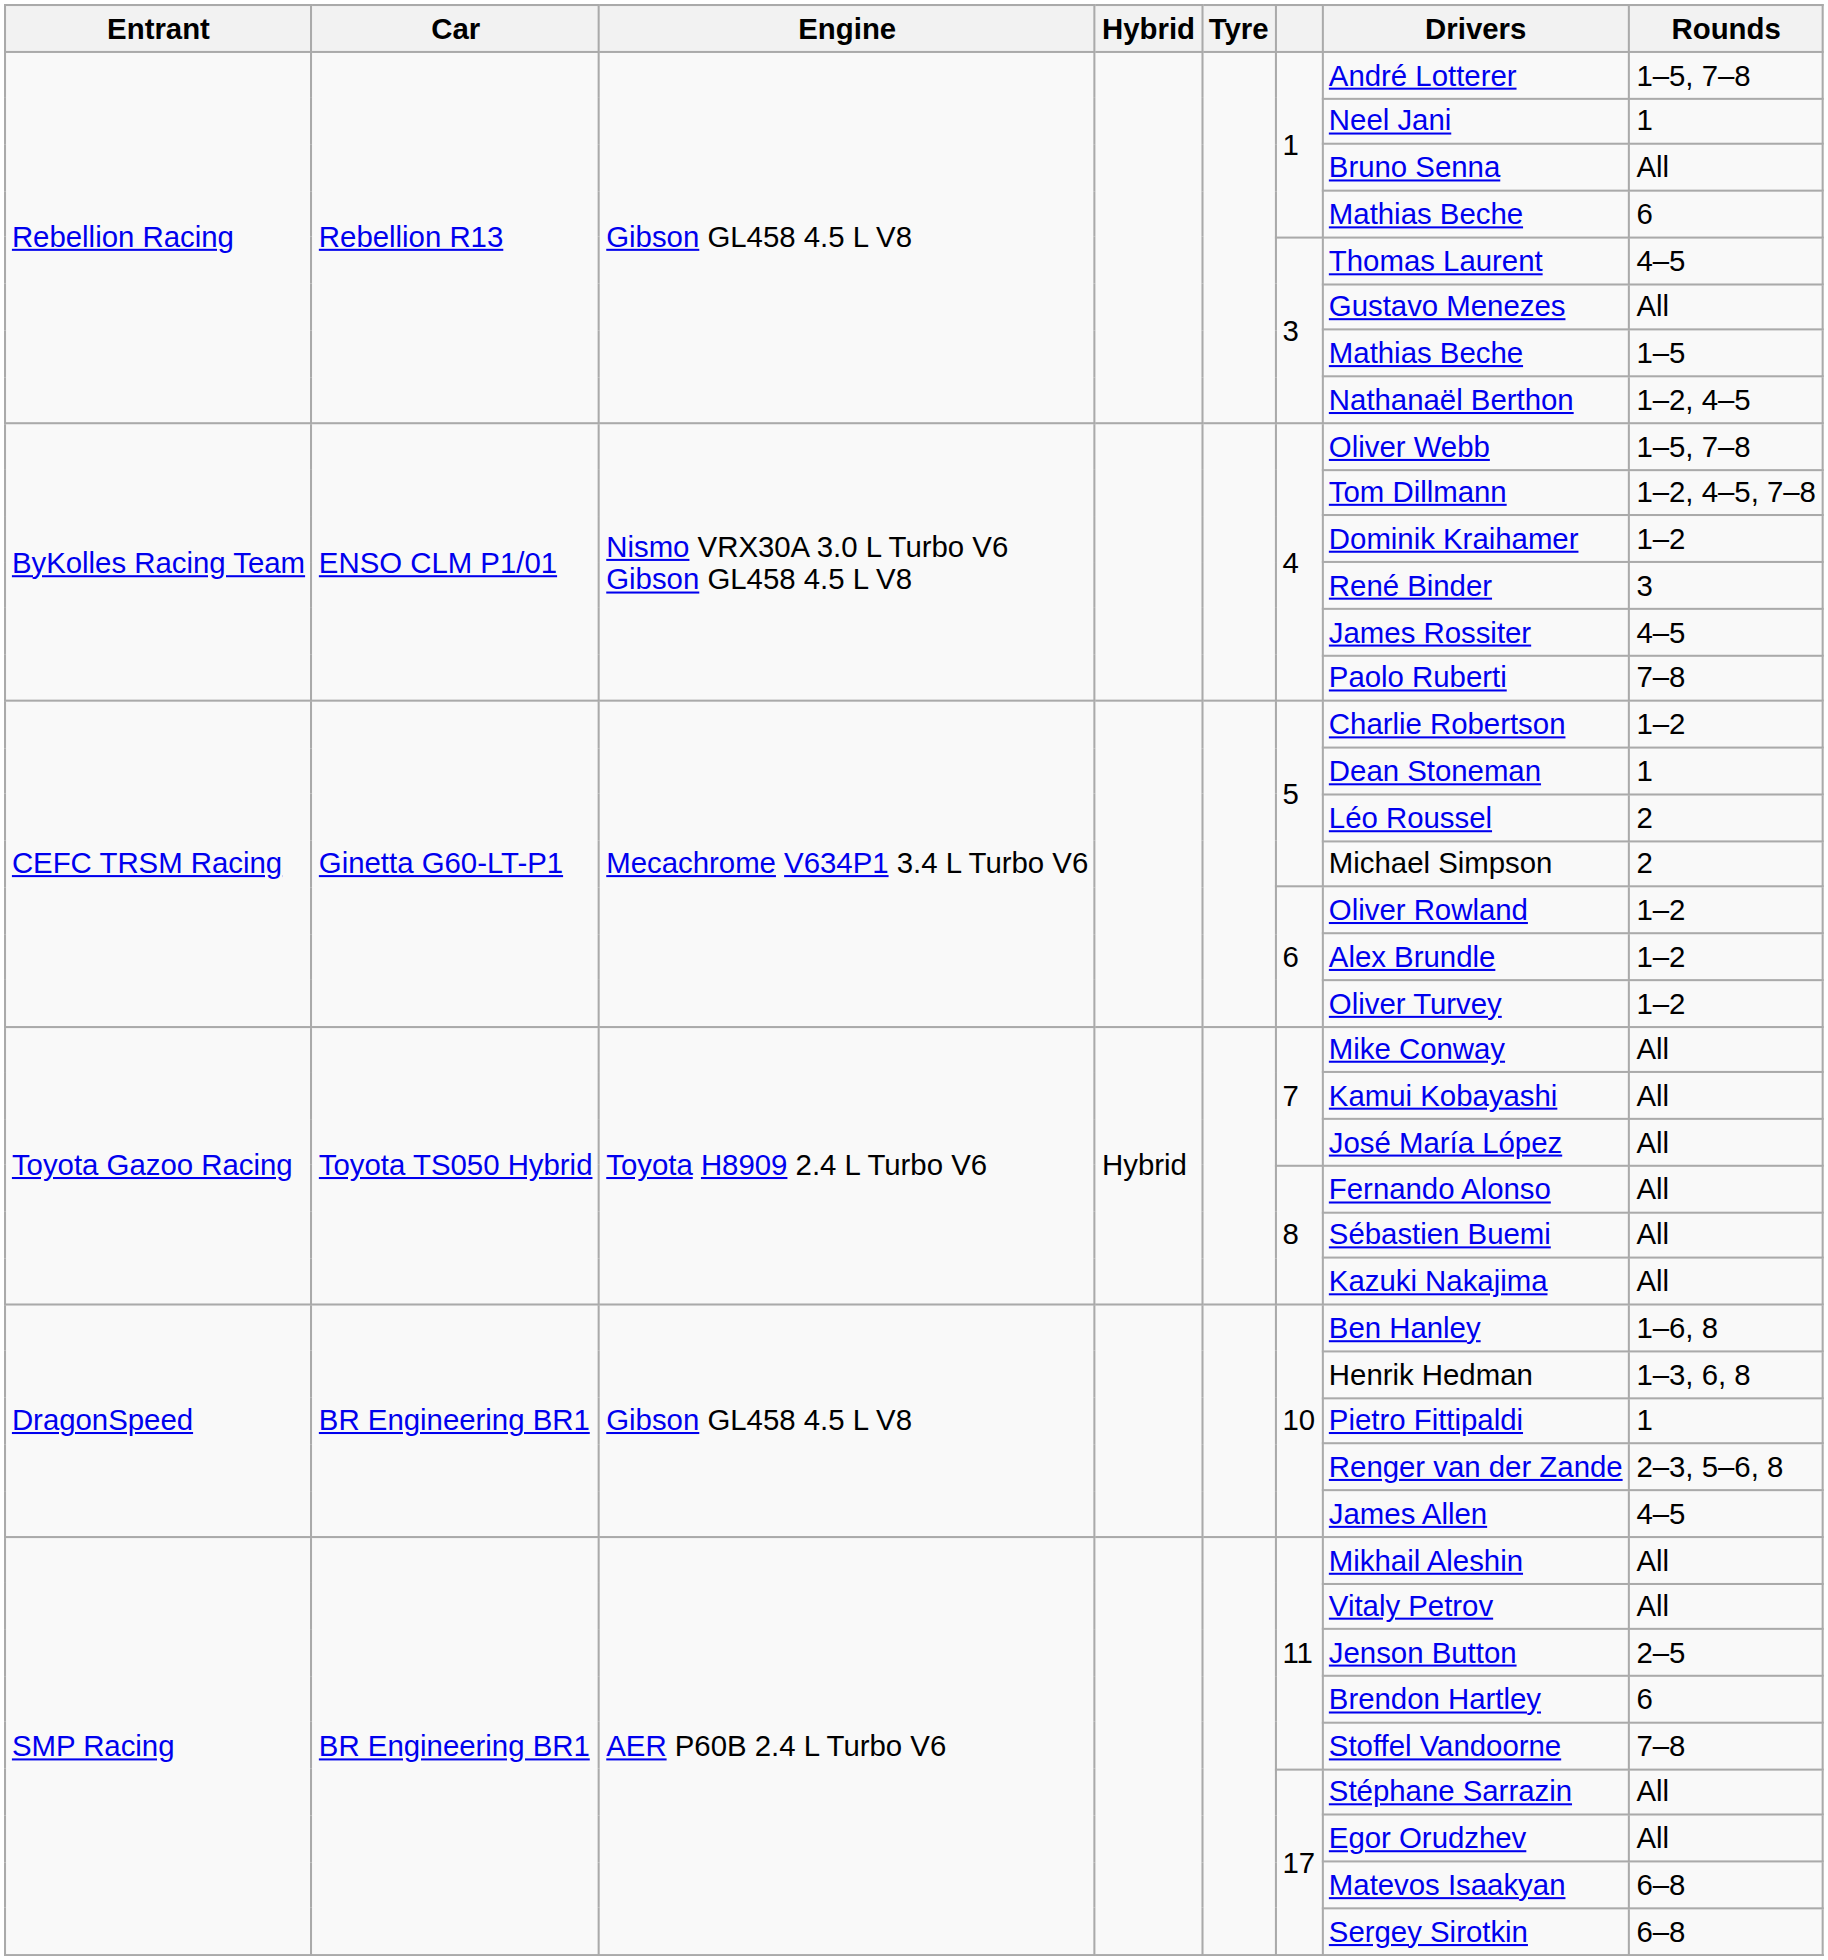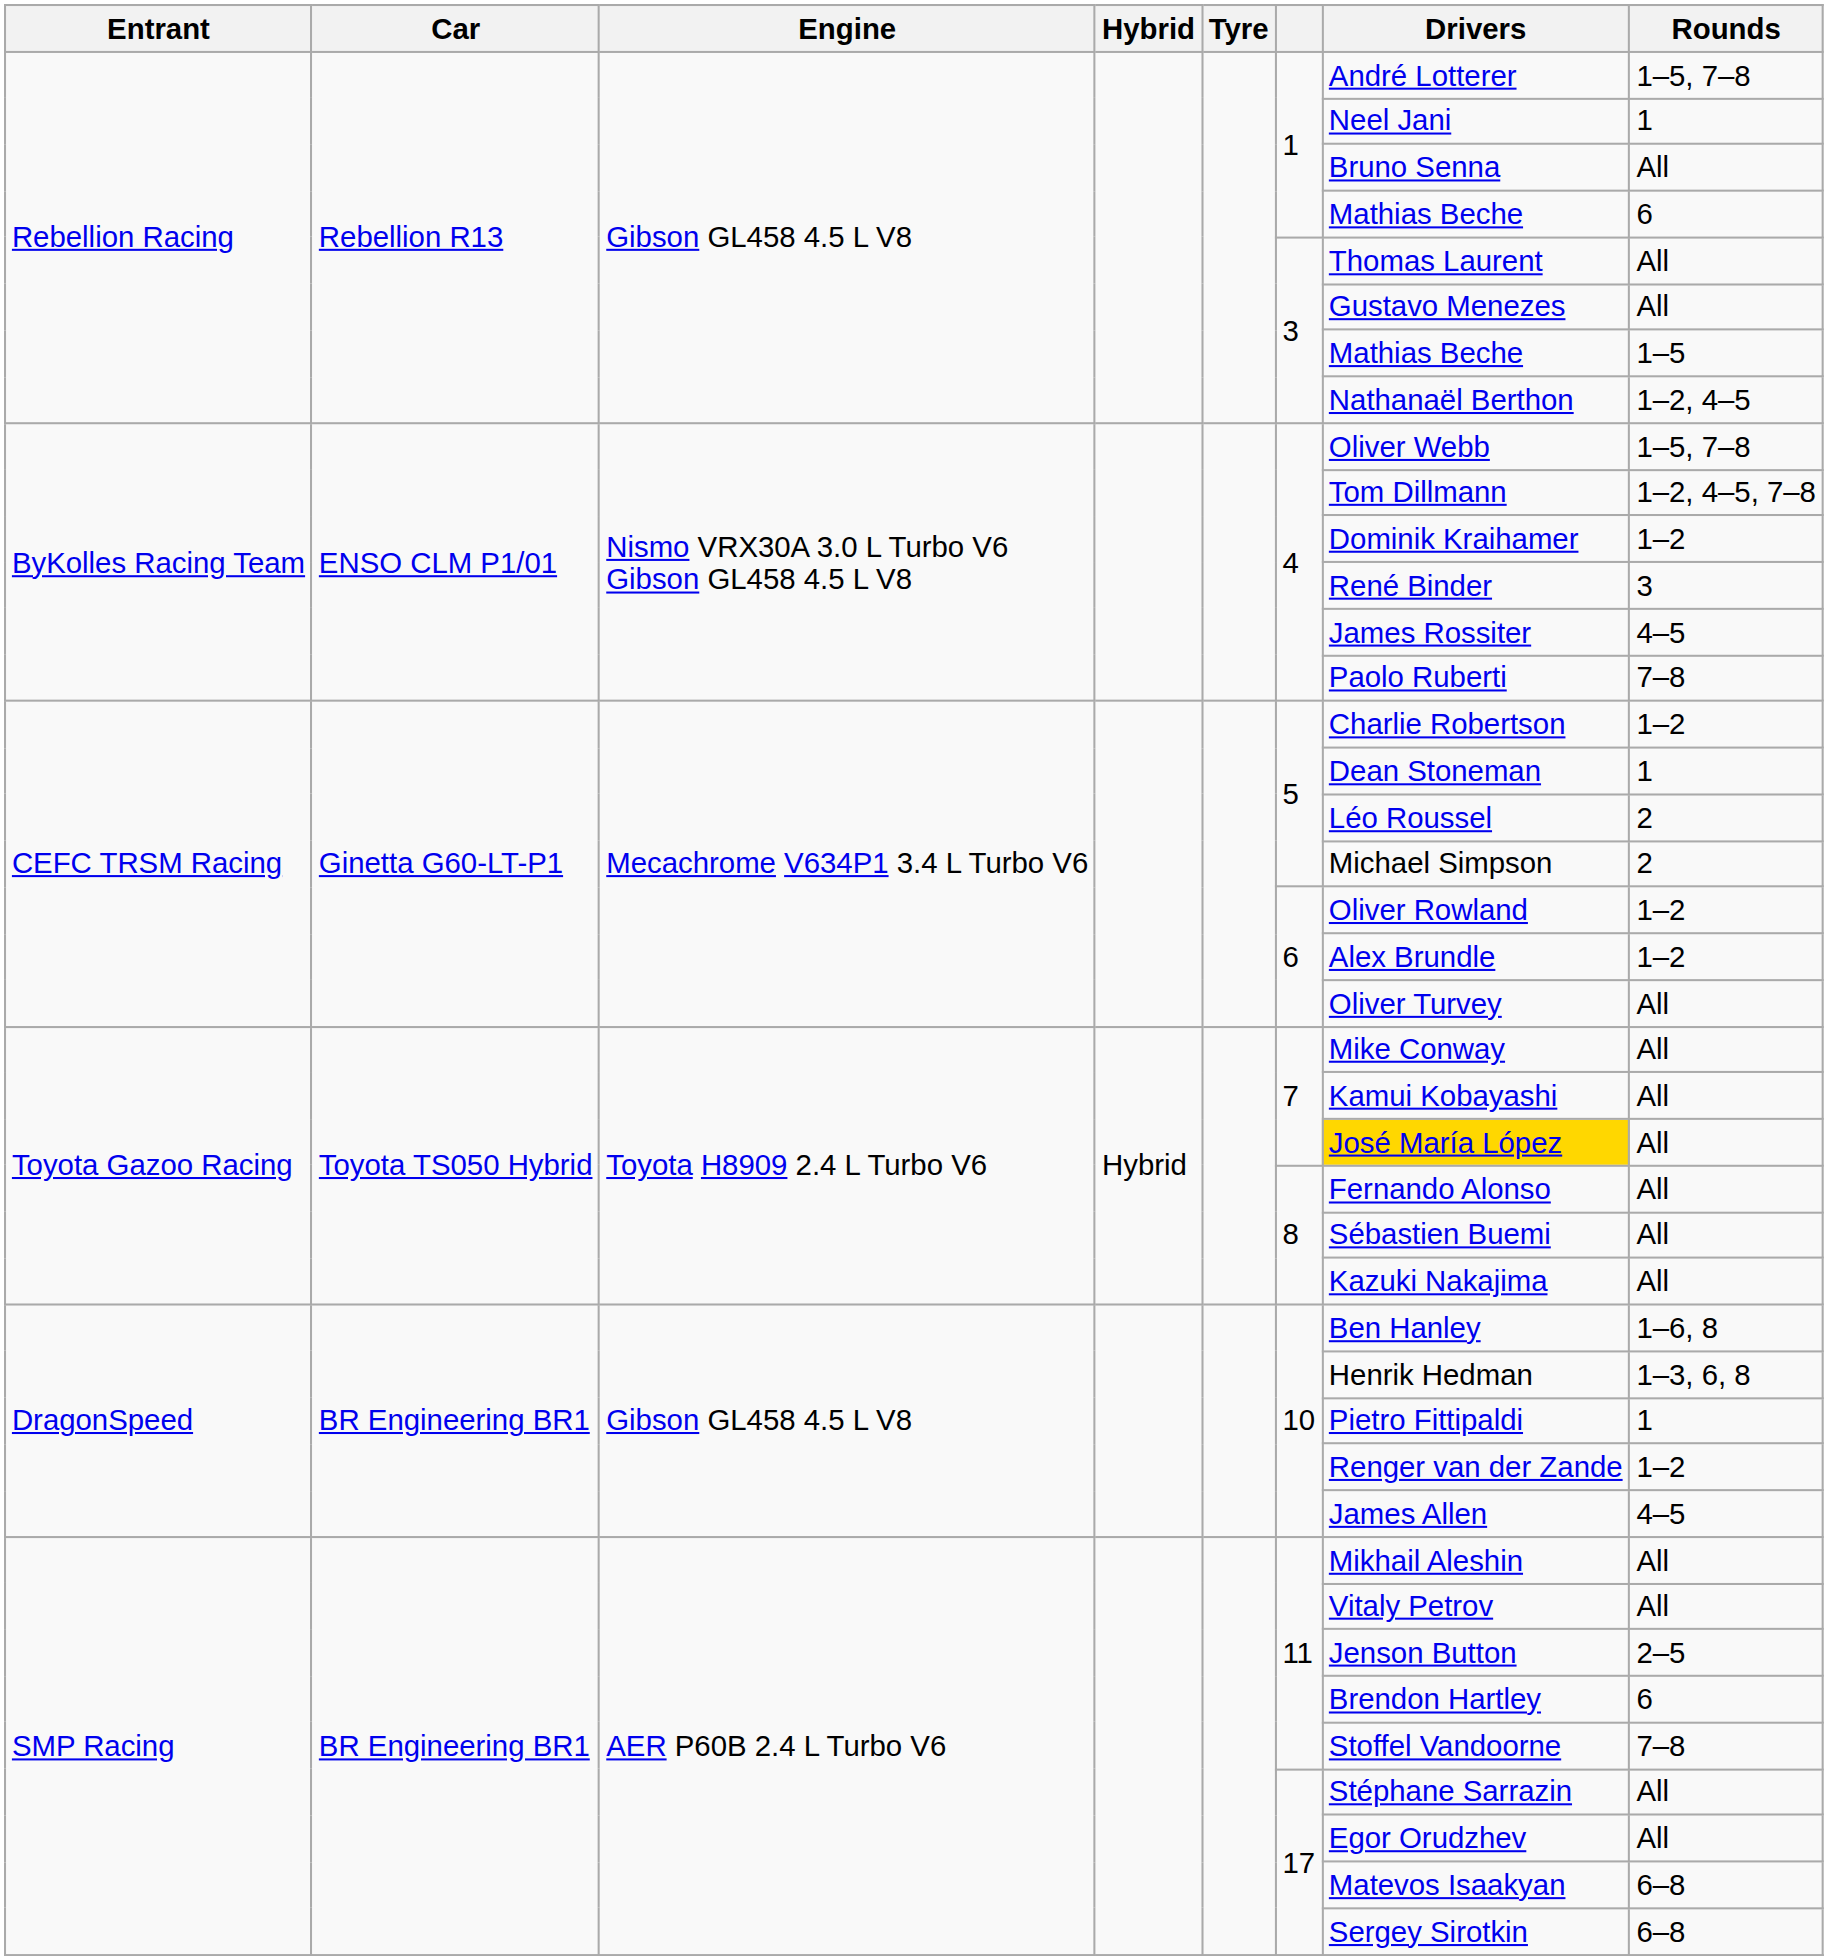(1661, 261) 4–5 -> (1653, 261) All
(1661, 1003) 1–2 -> (1653, 1003) All
(1446, 1142) no background -> (1446, 1142) gold background
(1710, 1467) 2–3, 5–6, 8 -> (1661, 1467) 1–2
